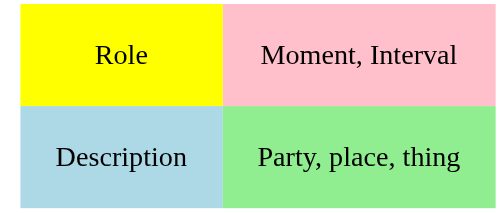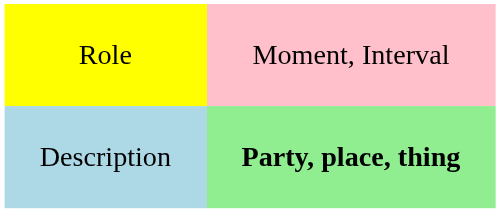(359, 156) normal -> (351, 156) bold
